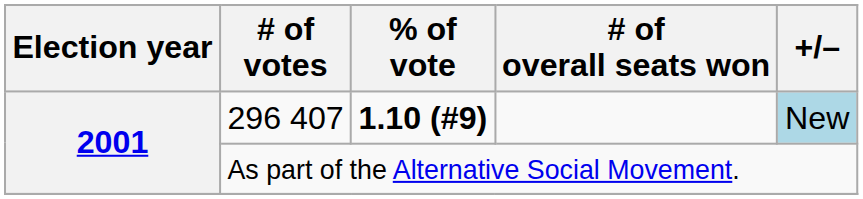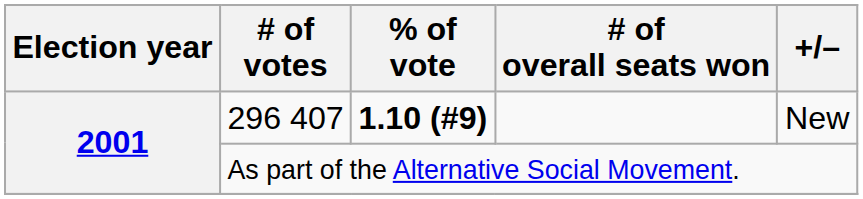(817, 117) lightblue background -> (817, 117) no background
